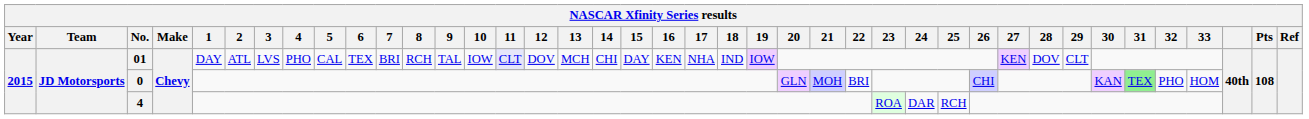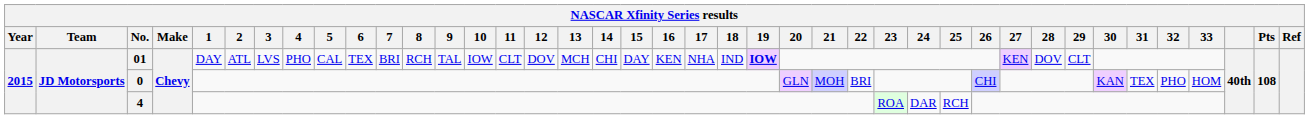(510, 59) lavender background -> (510, 59) no background
(762, 59) normal -> (763, 59) bold
(1140, 80) lightgreen background -> (1142, 80) no background
